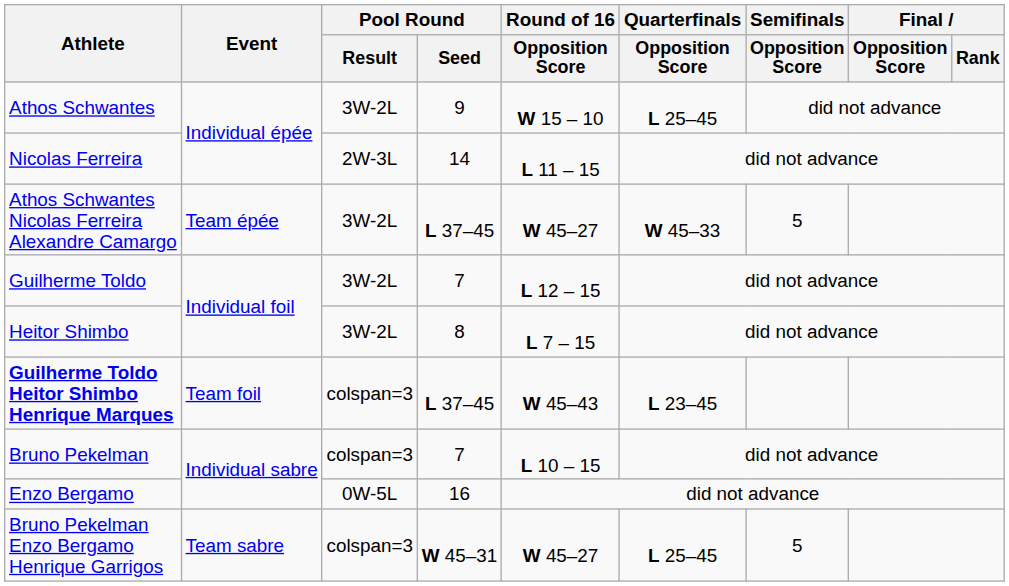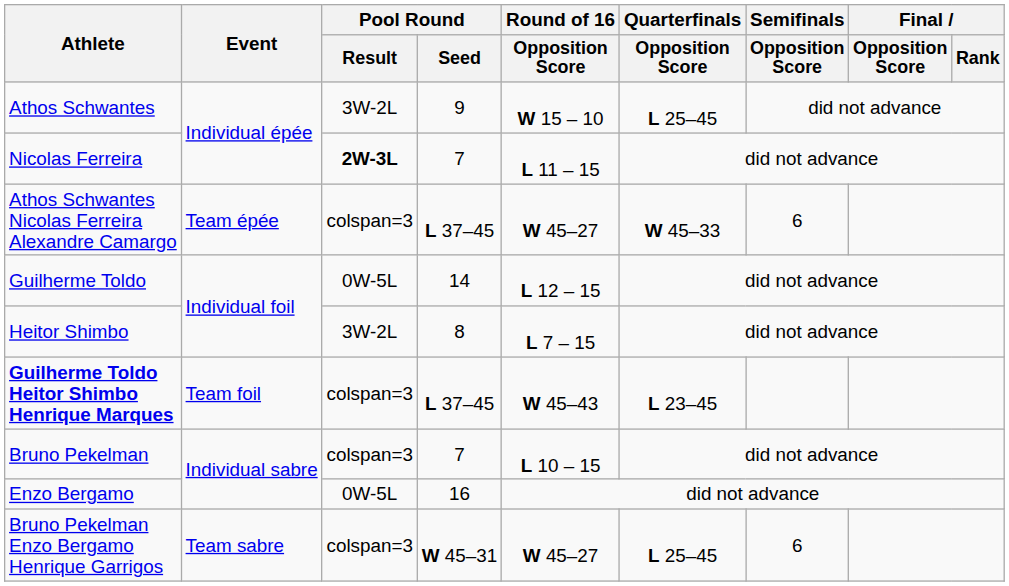(370, 159) normal -> (370, 159) bold
(460, 159) 14 -> (460, 159) 7
(370, 220) 3W-2L -> (370, 220) colspan=3
(797, 220) 5 -> (797, 220) 6
(370, 281) 3W-2L -> (370, 281) 0W-5L
(460, 281) 7 -> (460, 281) 14
(797, 546) 5 -> (797, 546) 6
